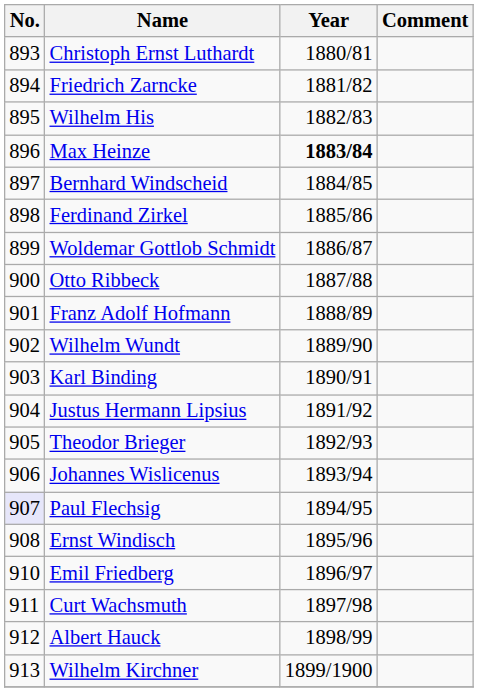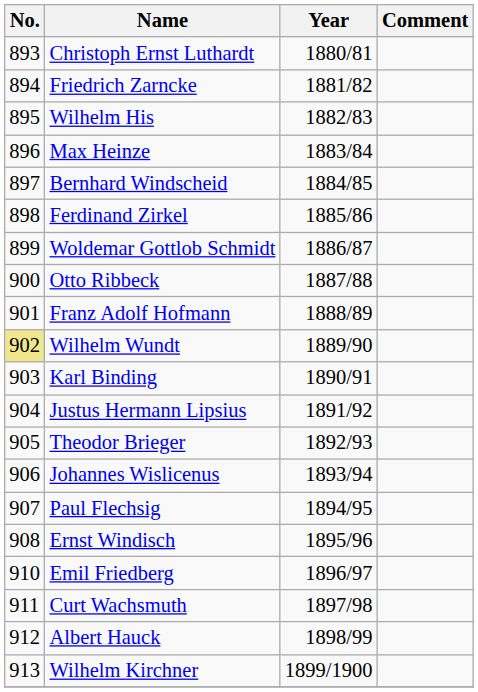(339, 150) bold -> (339, 150) normal
(25, 345) no background -> (25, 345) khaki background
(25, 507) lavender background -> (25, 507) no background
